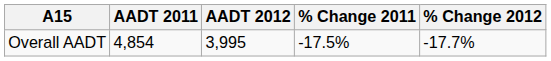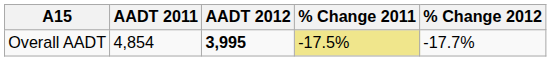(226, 42) normal -> (226, 42) bold
(324, 42) no background -> (324, 42) khaki background
